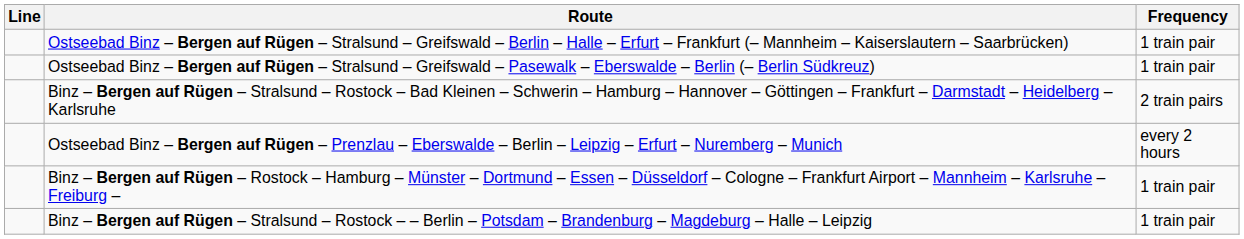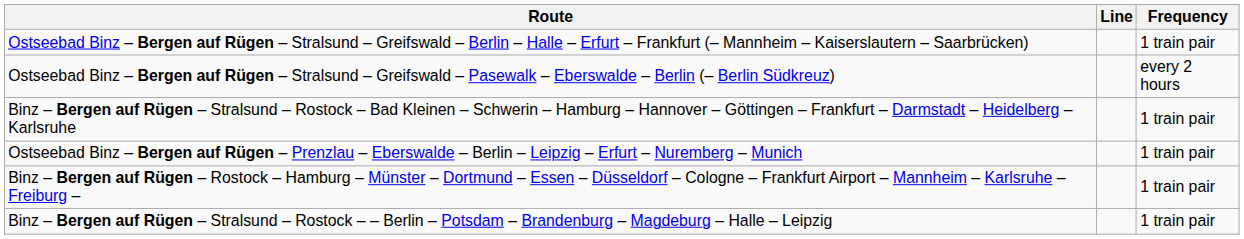columns swapped: (24, 17) <-> (590, 17)
(1178, 67) 1 train pair -> (1166, 76) every 2 hours
(1182, 101) 2 train pairs -> (1178, 119) 1 train pair
(1166, 144) every 2 hours -> (1178, 153) 1 train pair
